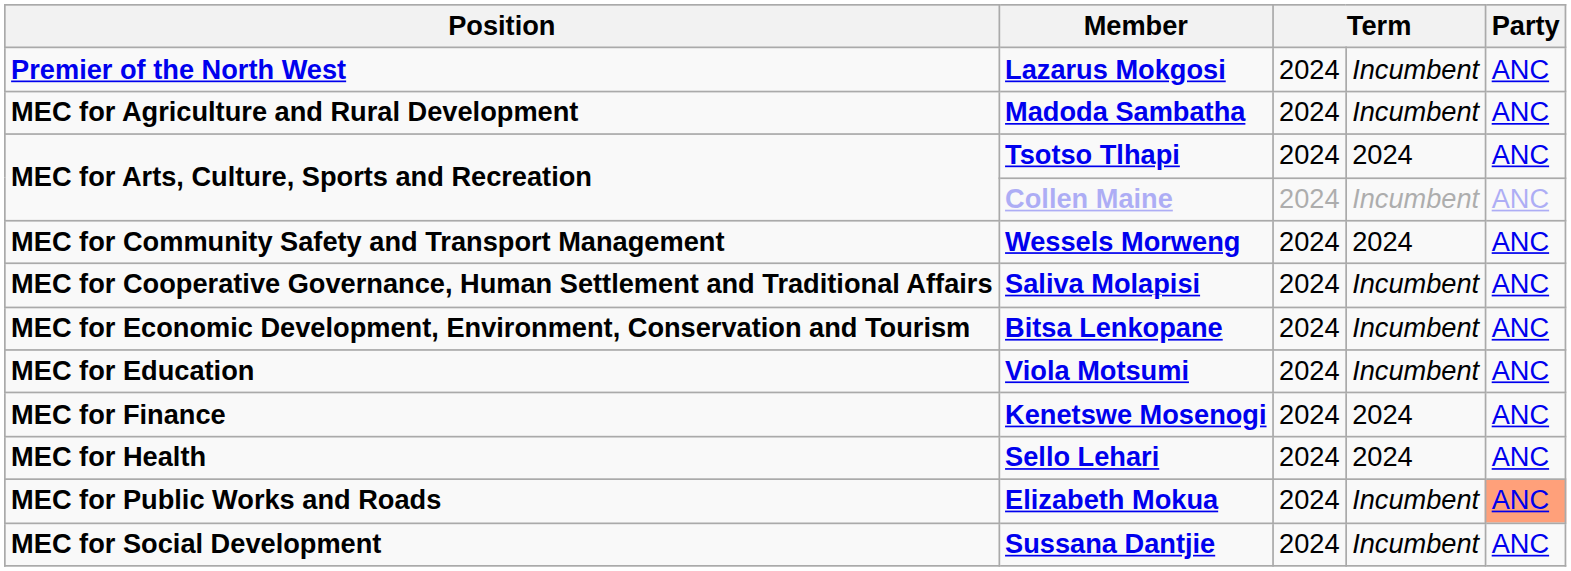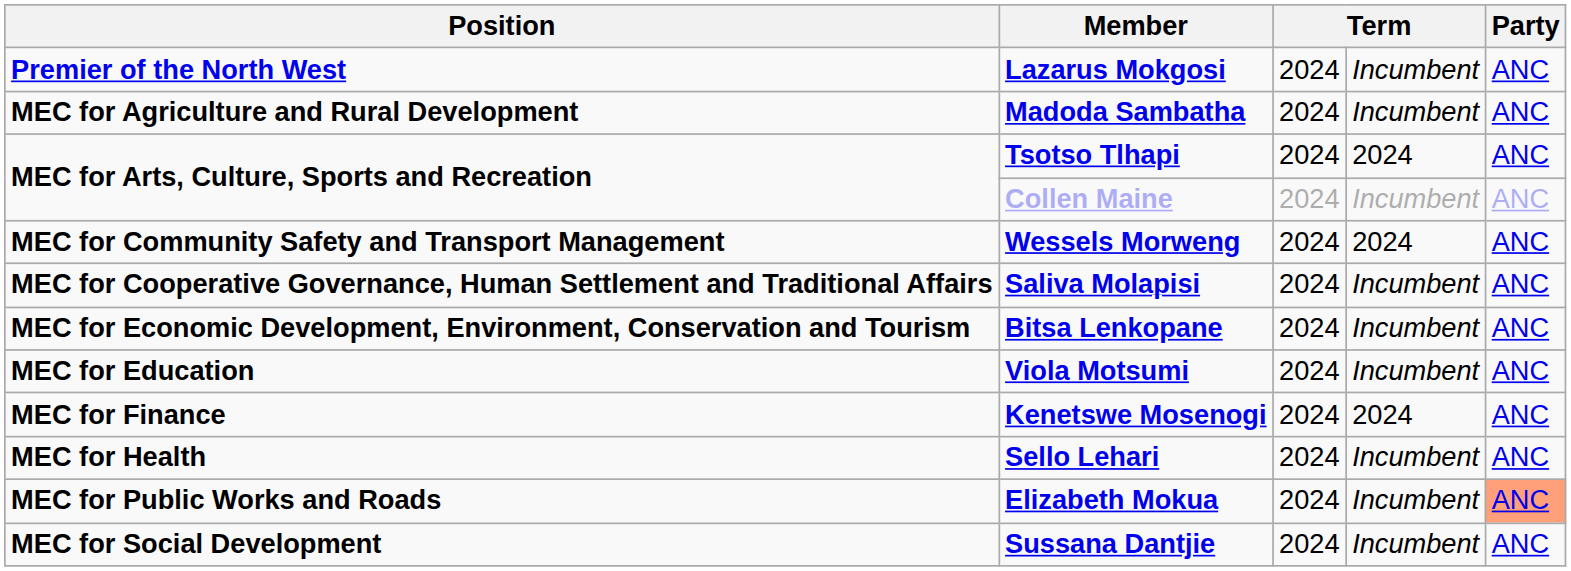(1382, 457) 2024 -> (1416, 457) Incumbent
